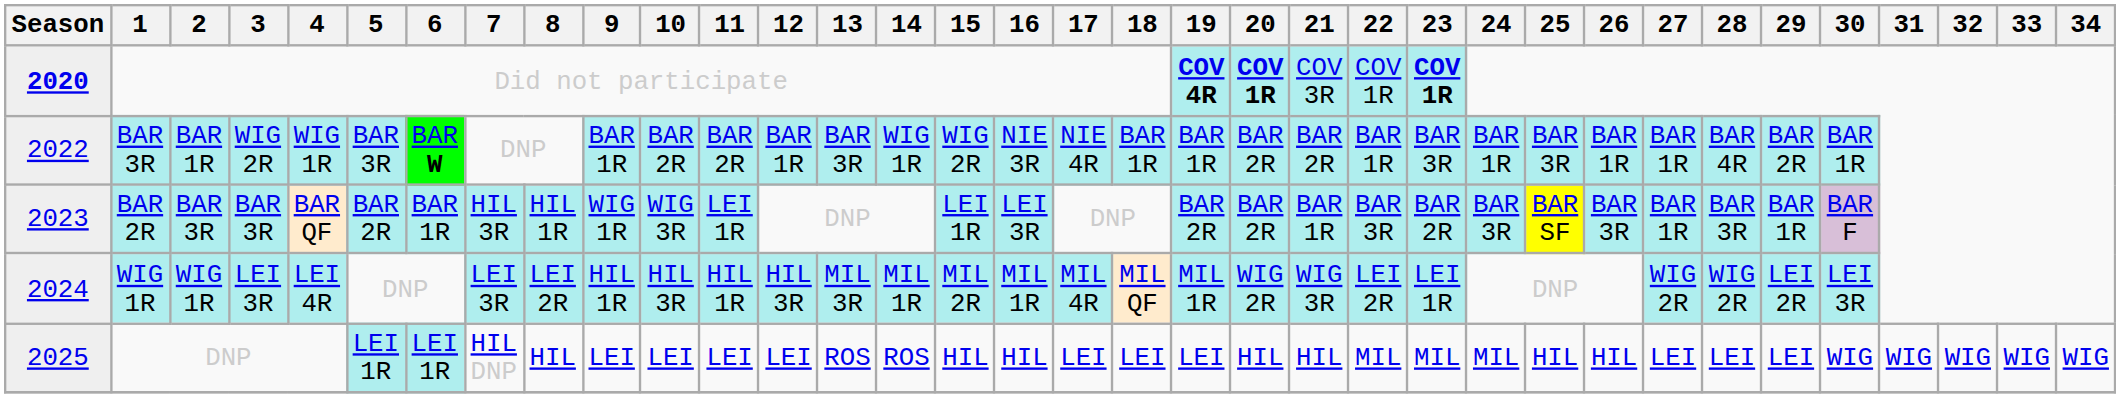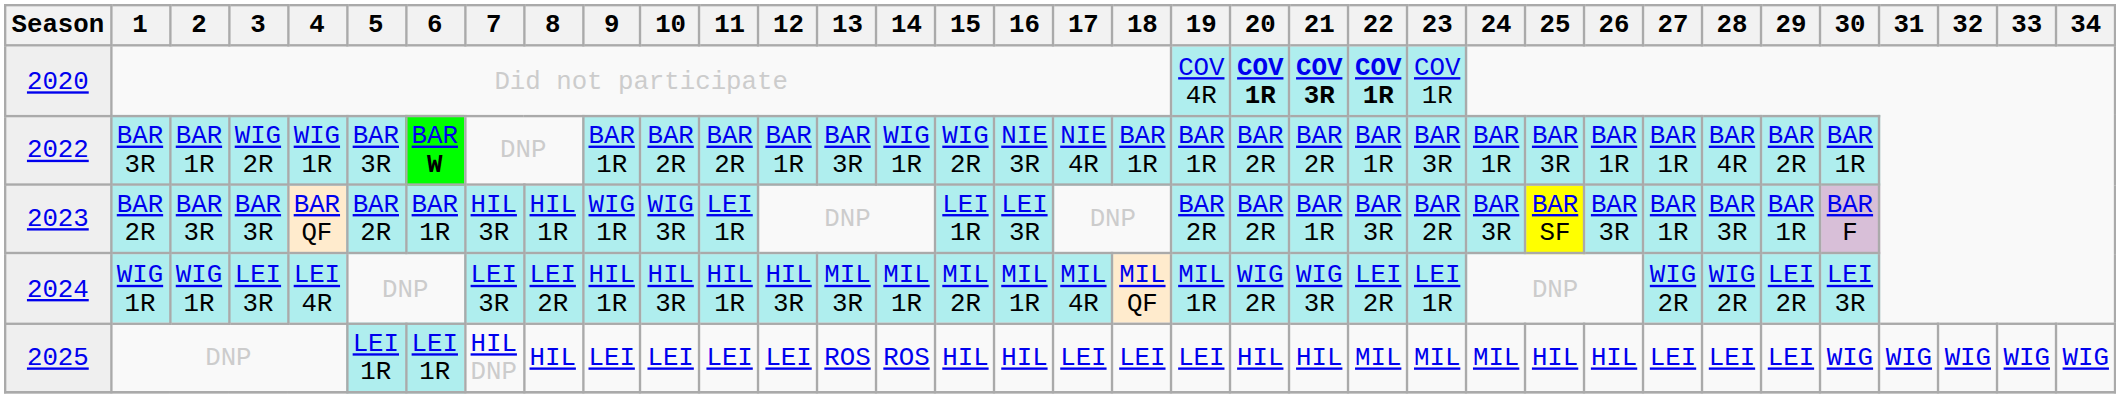(58, 81) bold -> (58, 81) normal
(1201, 81) bold -> (1201, 81) normal
(1319, 81) normal -> (1319, 81) bold
(1378, 81) normal -> (1378, 81) bold
(1437, 81) bold -> (1437, 81) normal
